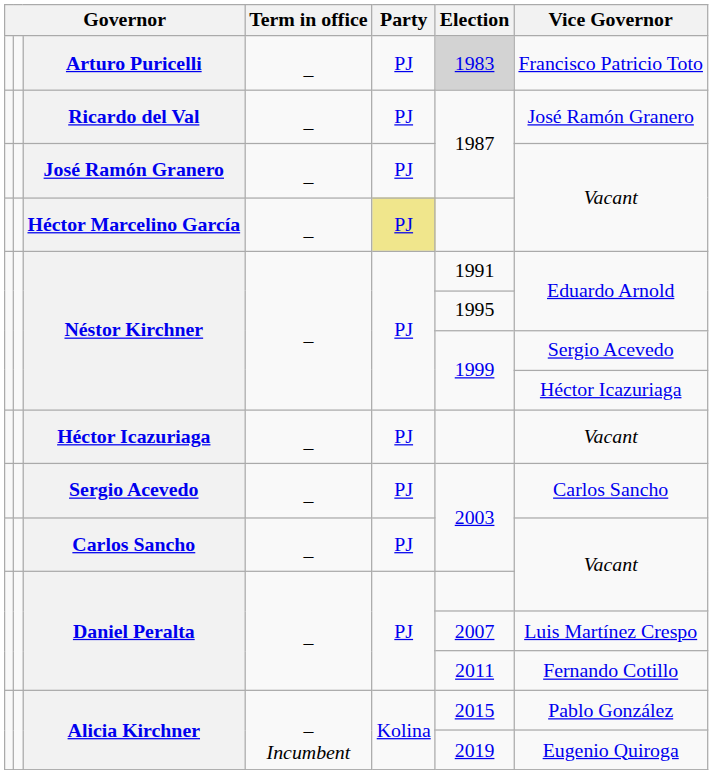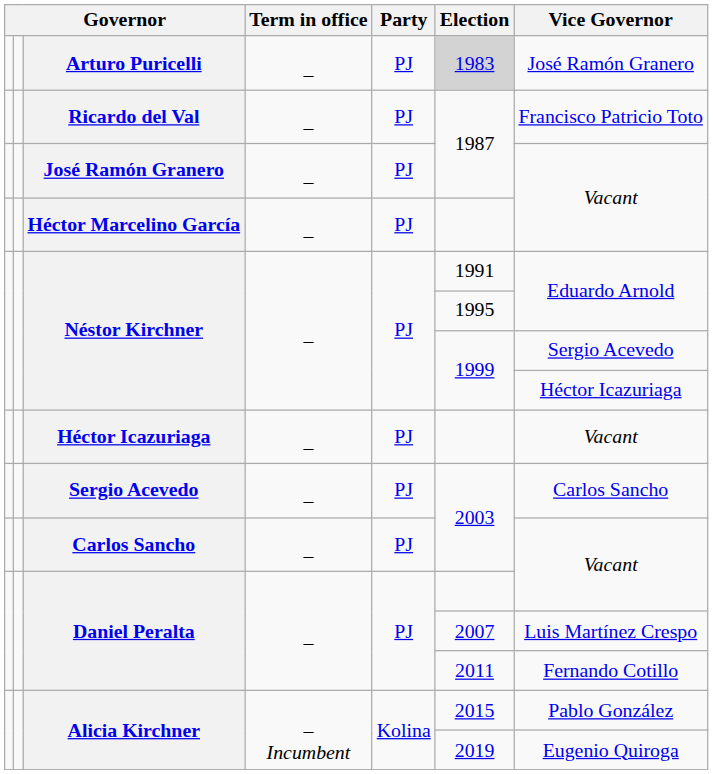(611, 62) Francisco Patricio Toto -> (611, 62) José Ramón Granero
(611, 116) José Ramón Granero -> (611, 116) Francisco Patricio Toto
(404, 224) khaki background -> (404, 224) no background
